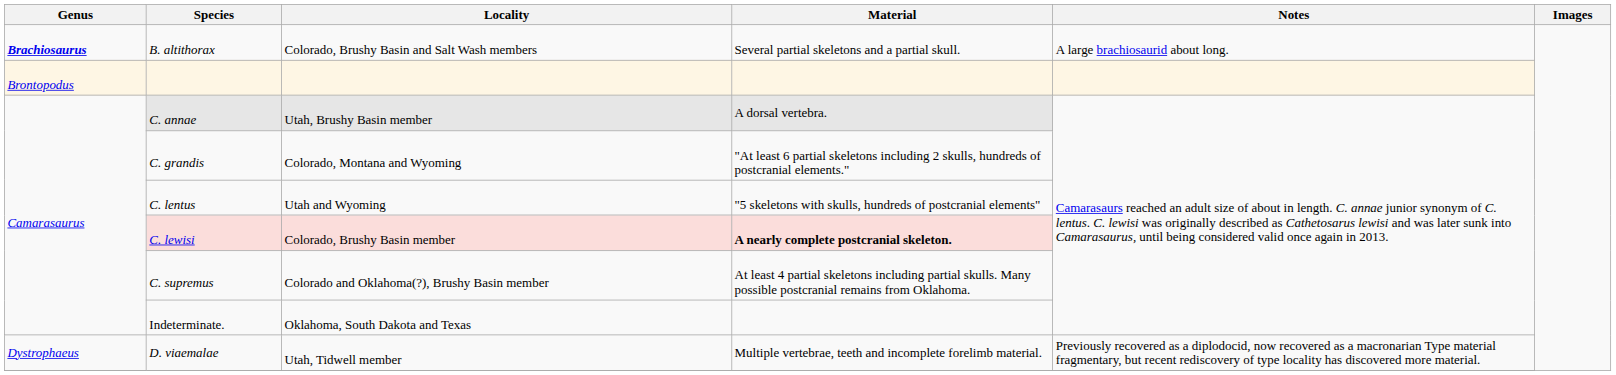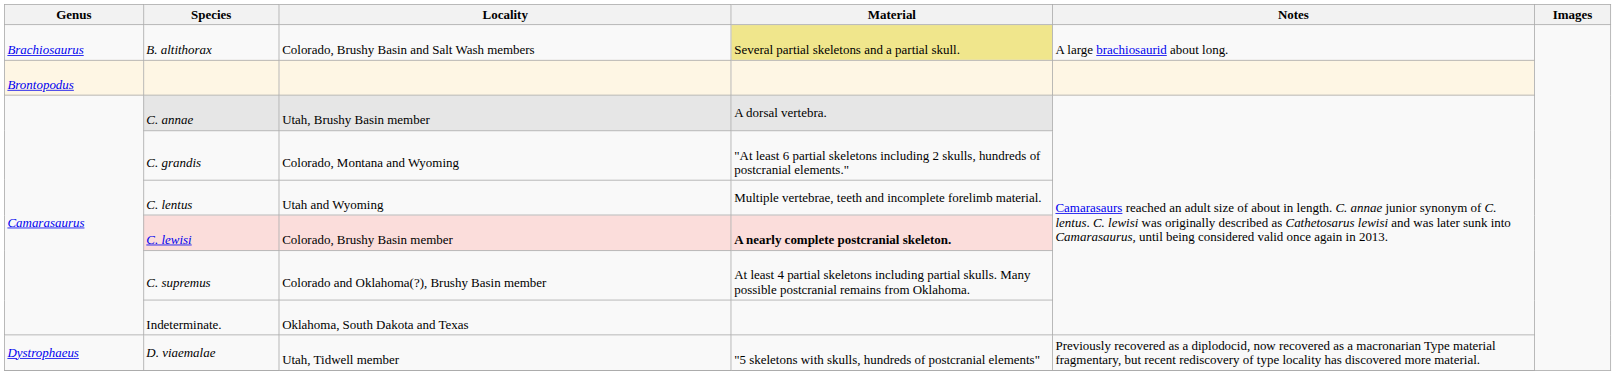(47, 49) bold -> (46, 49) normal
(847, 49) no background -> (847, 49) khaki background
(887, 205) "5 skeletons with skulls, hundreds of postcranial elements" -> (888, 197) Multiple vertebrae, teeth and incomplete forelimb material.
(888, 352) Multiple vertebrae, teeth and incomplete forelimb material. -> (887, 360) "5 skeletons with skulls, hundreds of postcranial elements"
